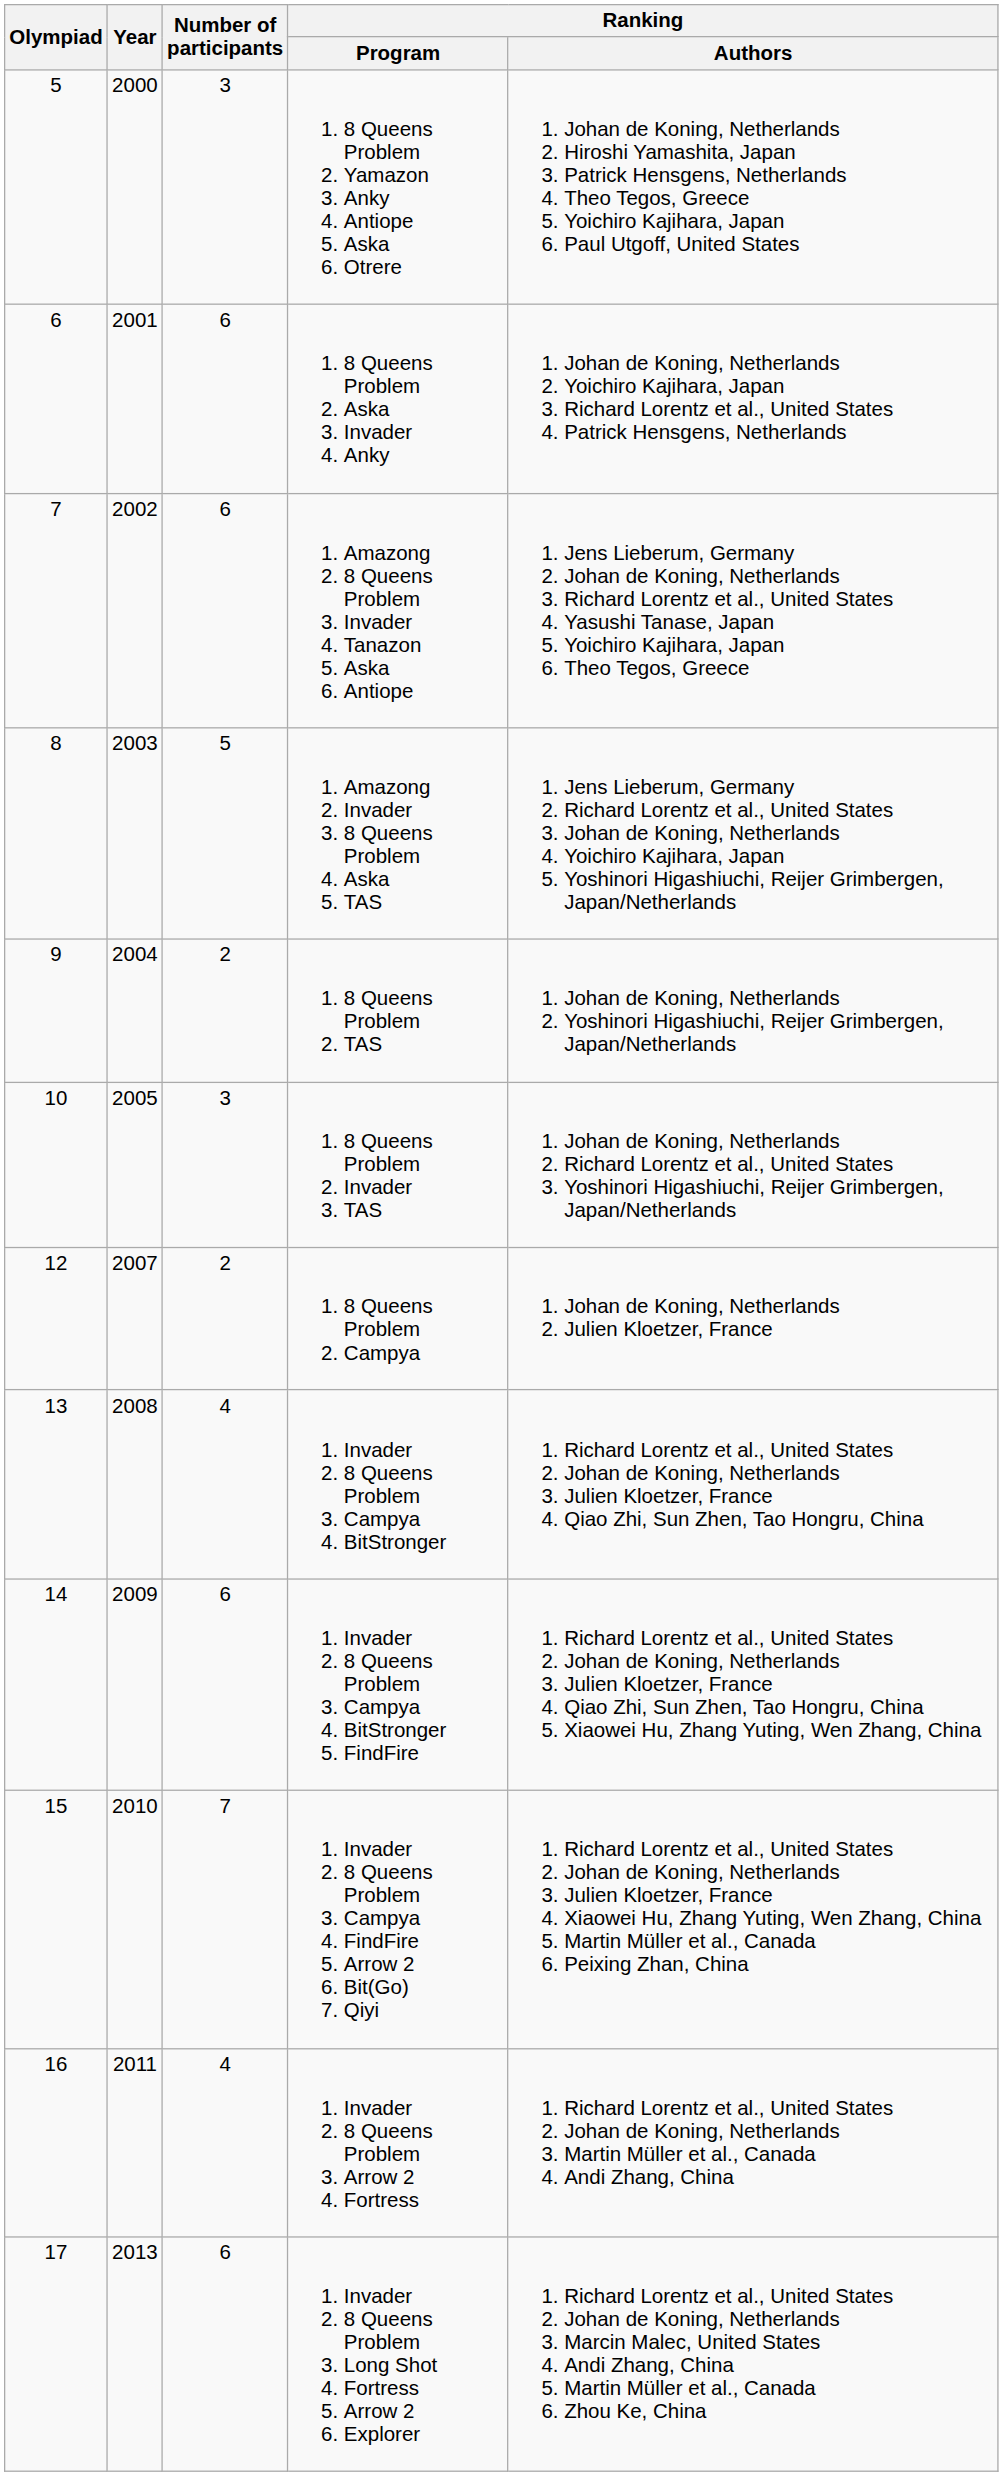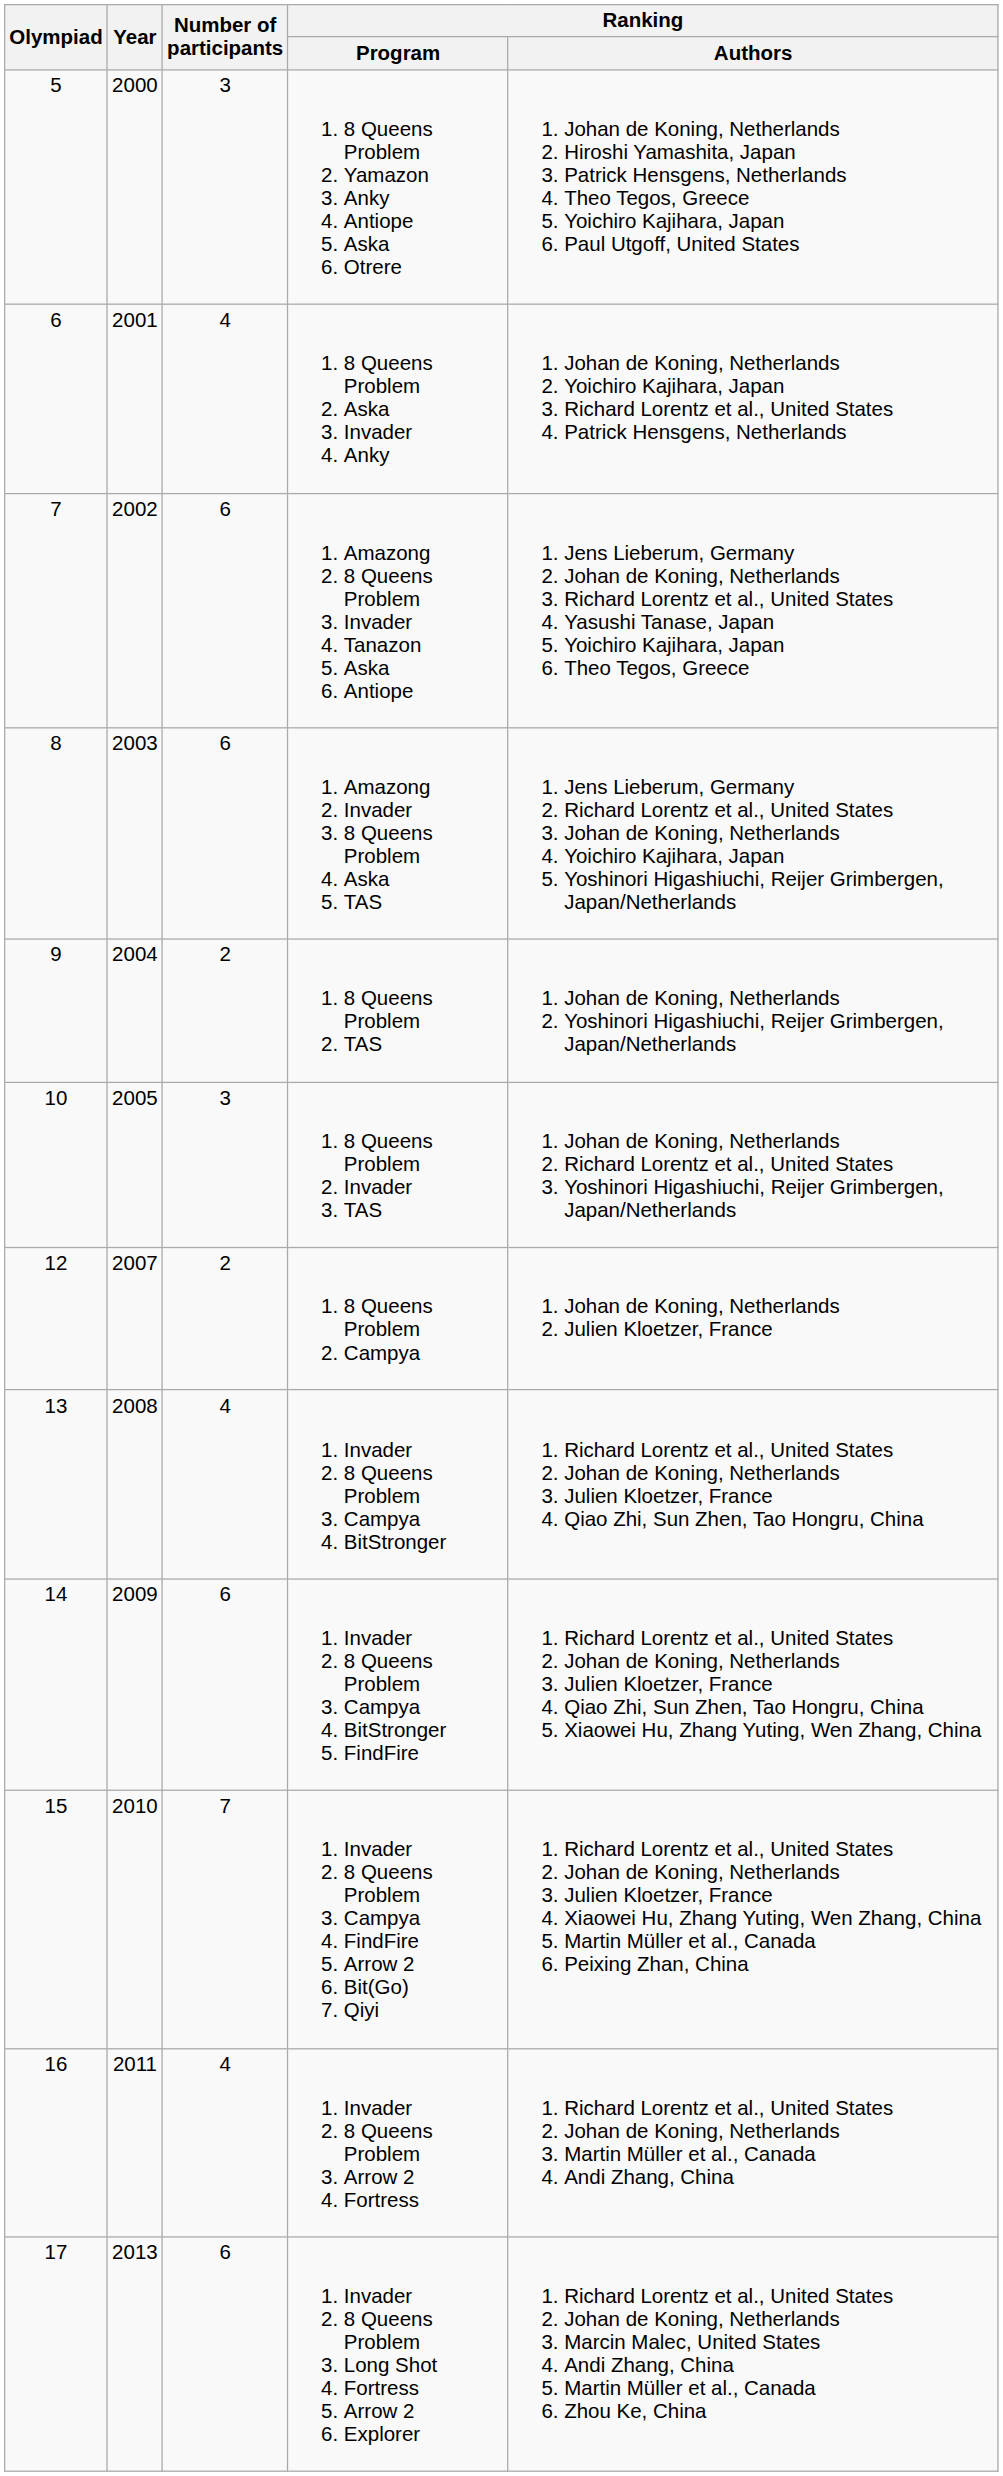(225, 320) 6 -> (225, 320) 4
(225, 743) 5 -> (225, 743) 6
